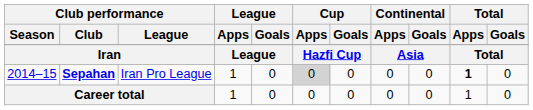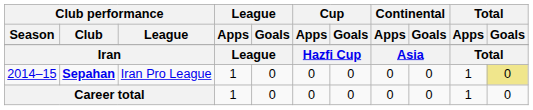(312, 74) lightgrey background -> (312, 74) no background
(468, 74) bold -> (468, 74) normal
(507, 74) no background -> (507, 74) khaki background
